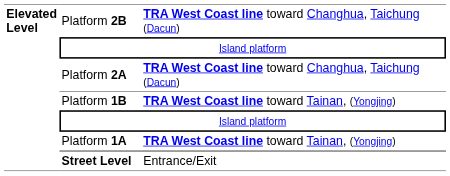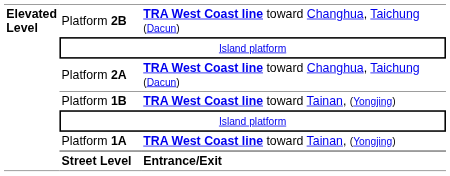(180, 161) normal -> (183, 161) bold
